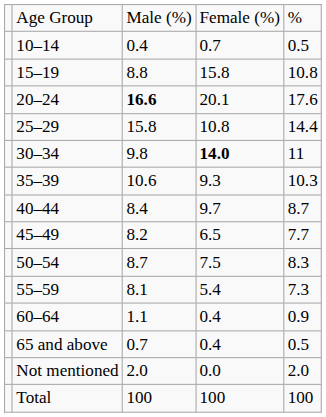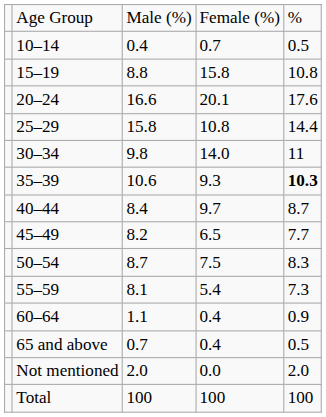(141, 99) bold -> (141, 99) normal
(214, 153) bold -> (214, 153) normal
(303, 180) normal -> (303, 180) bold
